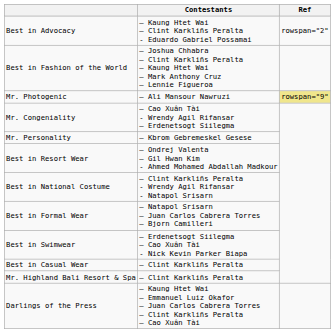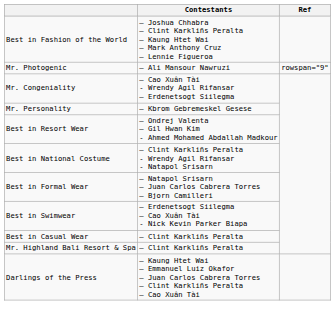- row: (41, 31)
(305, 97) khaki background -> (305, 68) no background
